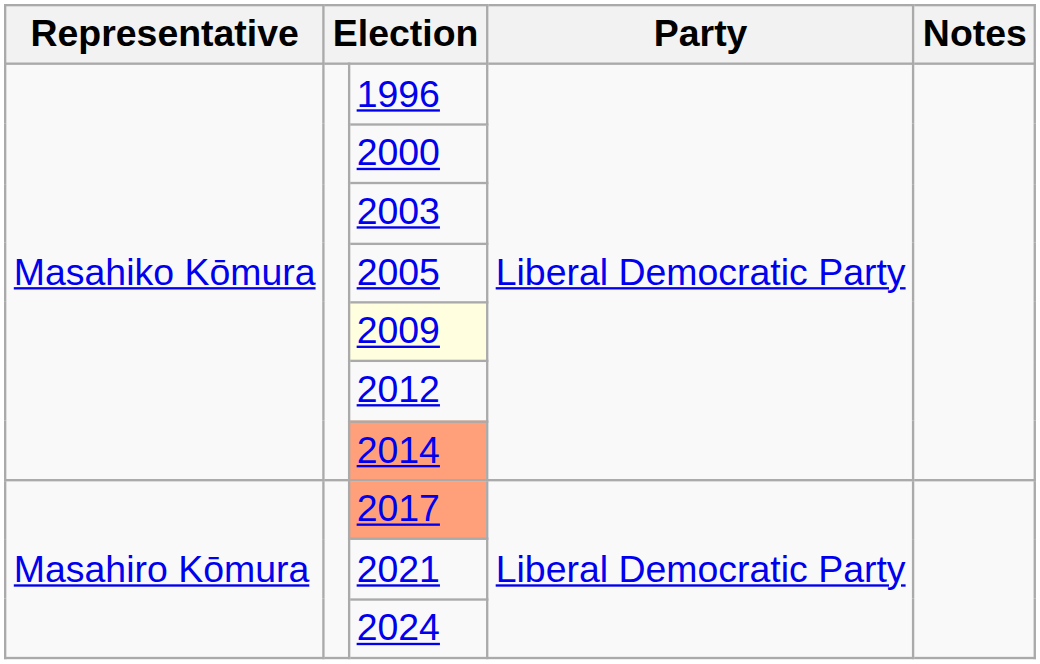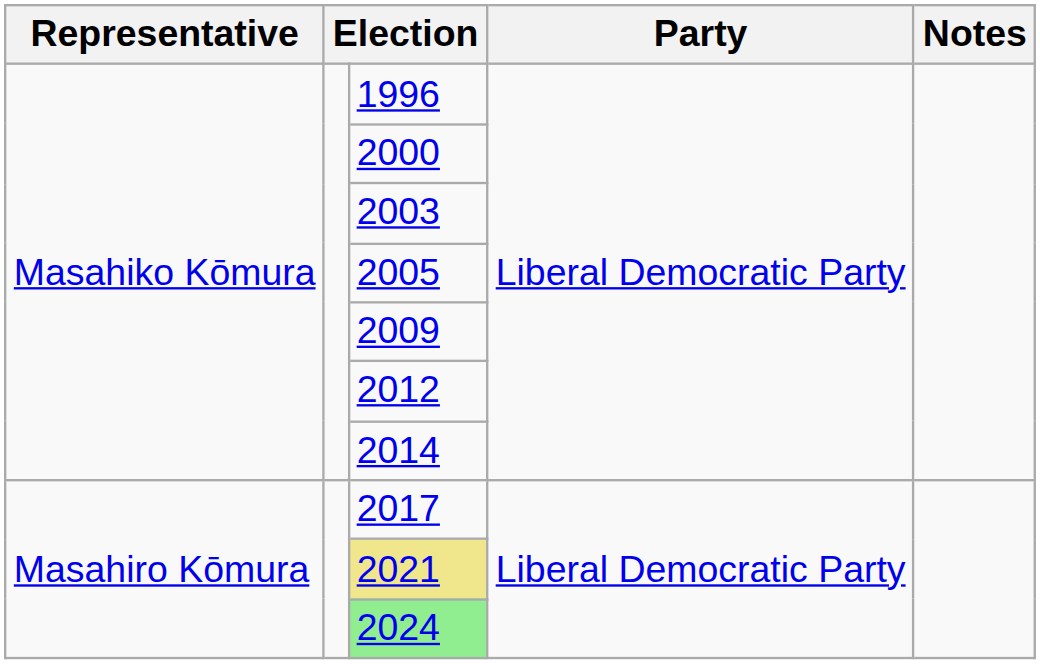(398, 331) lightyellow background -> (398, 331) no background
(398, 449) lightsalmon background -> (398, 449) no background
(398, 509) lightsalmon background -> (398, 509) no background
(398, 568) no background -> (398, 568) khaki background
(398, 627) no background -> (398, 627) lightgreen background
